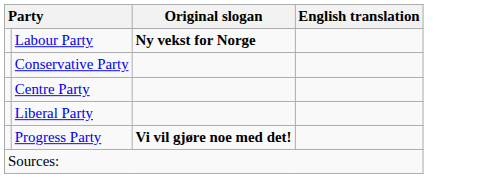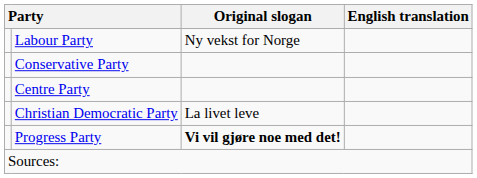(196, 40) bold -> (242, 40) normal
+ row: (96, 112)
- row: (54, 112)
